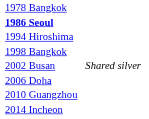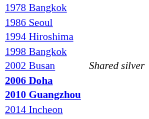(29, 22) bold -> (29, 22) normal
(28, 80) normal -> (29, 80) bold
(41, 95) normal -> (43, 95) bold
